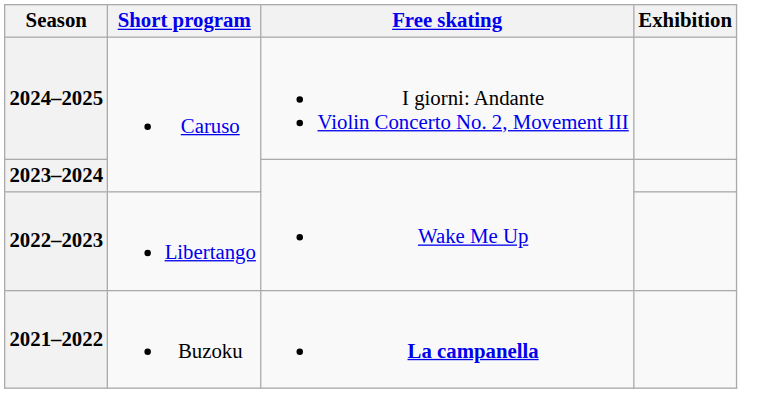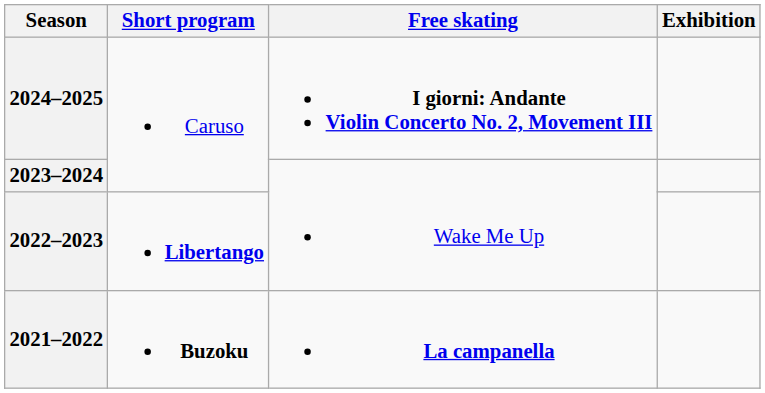(447, 110) normal -> (463, 110) bold
(184, 253) normal -> (188, 253) bold
(184, 351) normal -> (188, 351) bold
